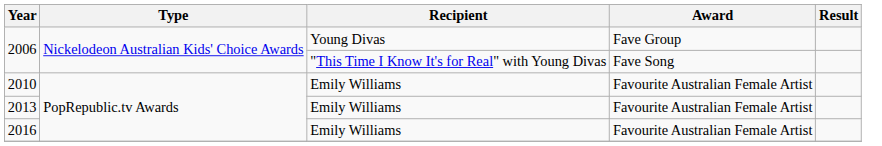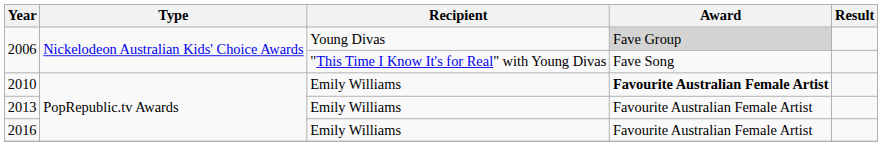(647, 38) no background -> (647, 38) lightgrey background
(713, 84) normal -> (721, 84) bold
